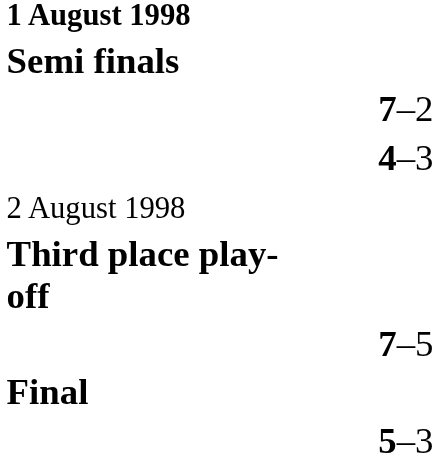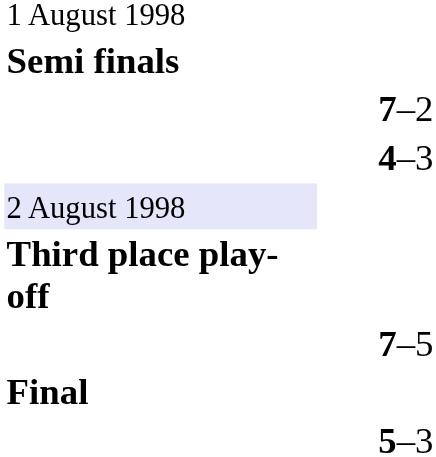(99, 12) bold -> (96, 14) normal
(96, 208) no background -> (96, 208) lavender background
